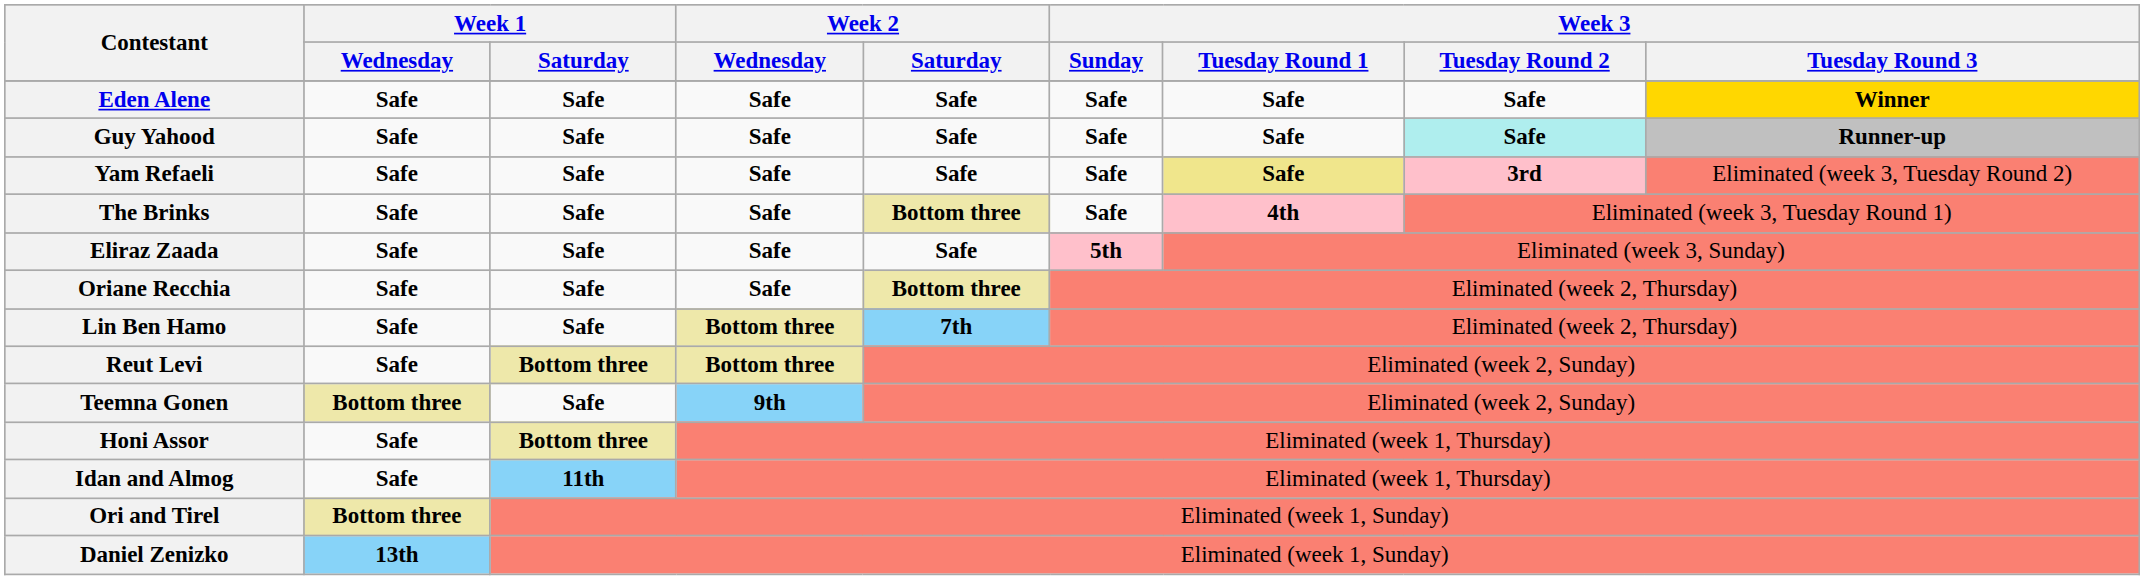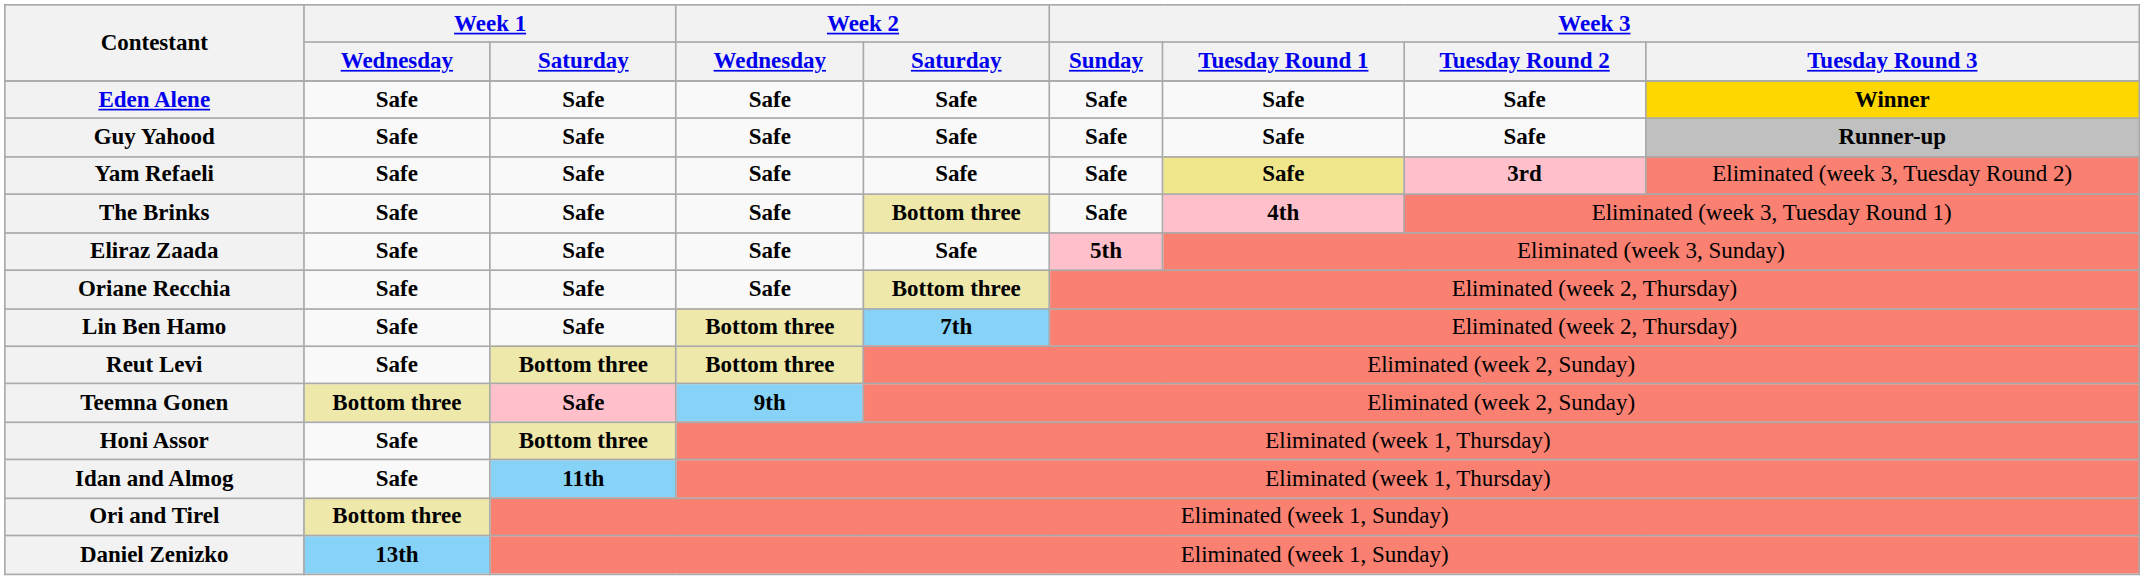(1525, 136) paleturquoise background -> (1525, 136) no background
(583, 402) no background -> (583, 402) pink background
